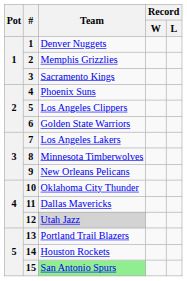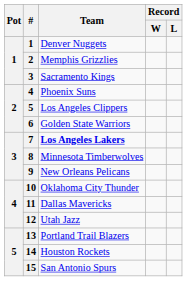(81, 140) normal -> (83, 140) bold
(60, 220) lightgrey background -> (60, 220) no background
(78, 268) lightgreen background -> (78, 268) no background
